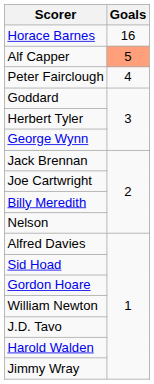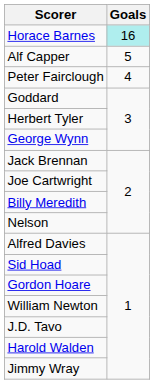(128, 35) no background -> (128, 35) paleturquoise background
(128, 56) lightsalmon background -> (128, 56) no background
